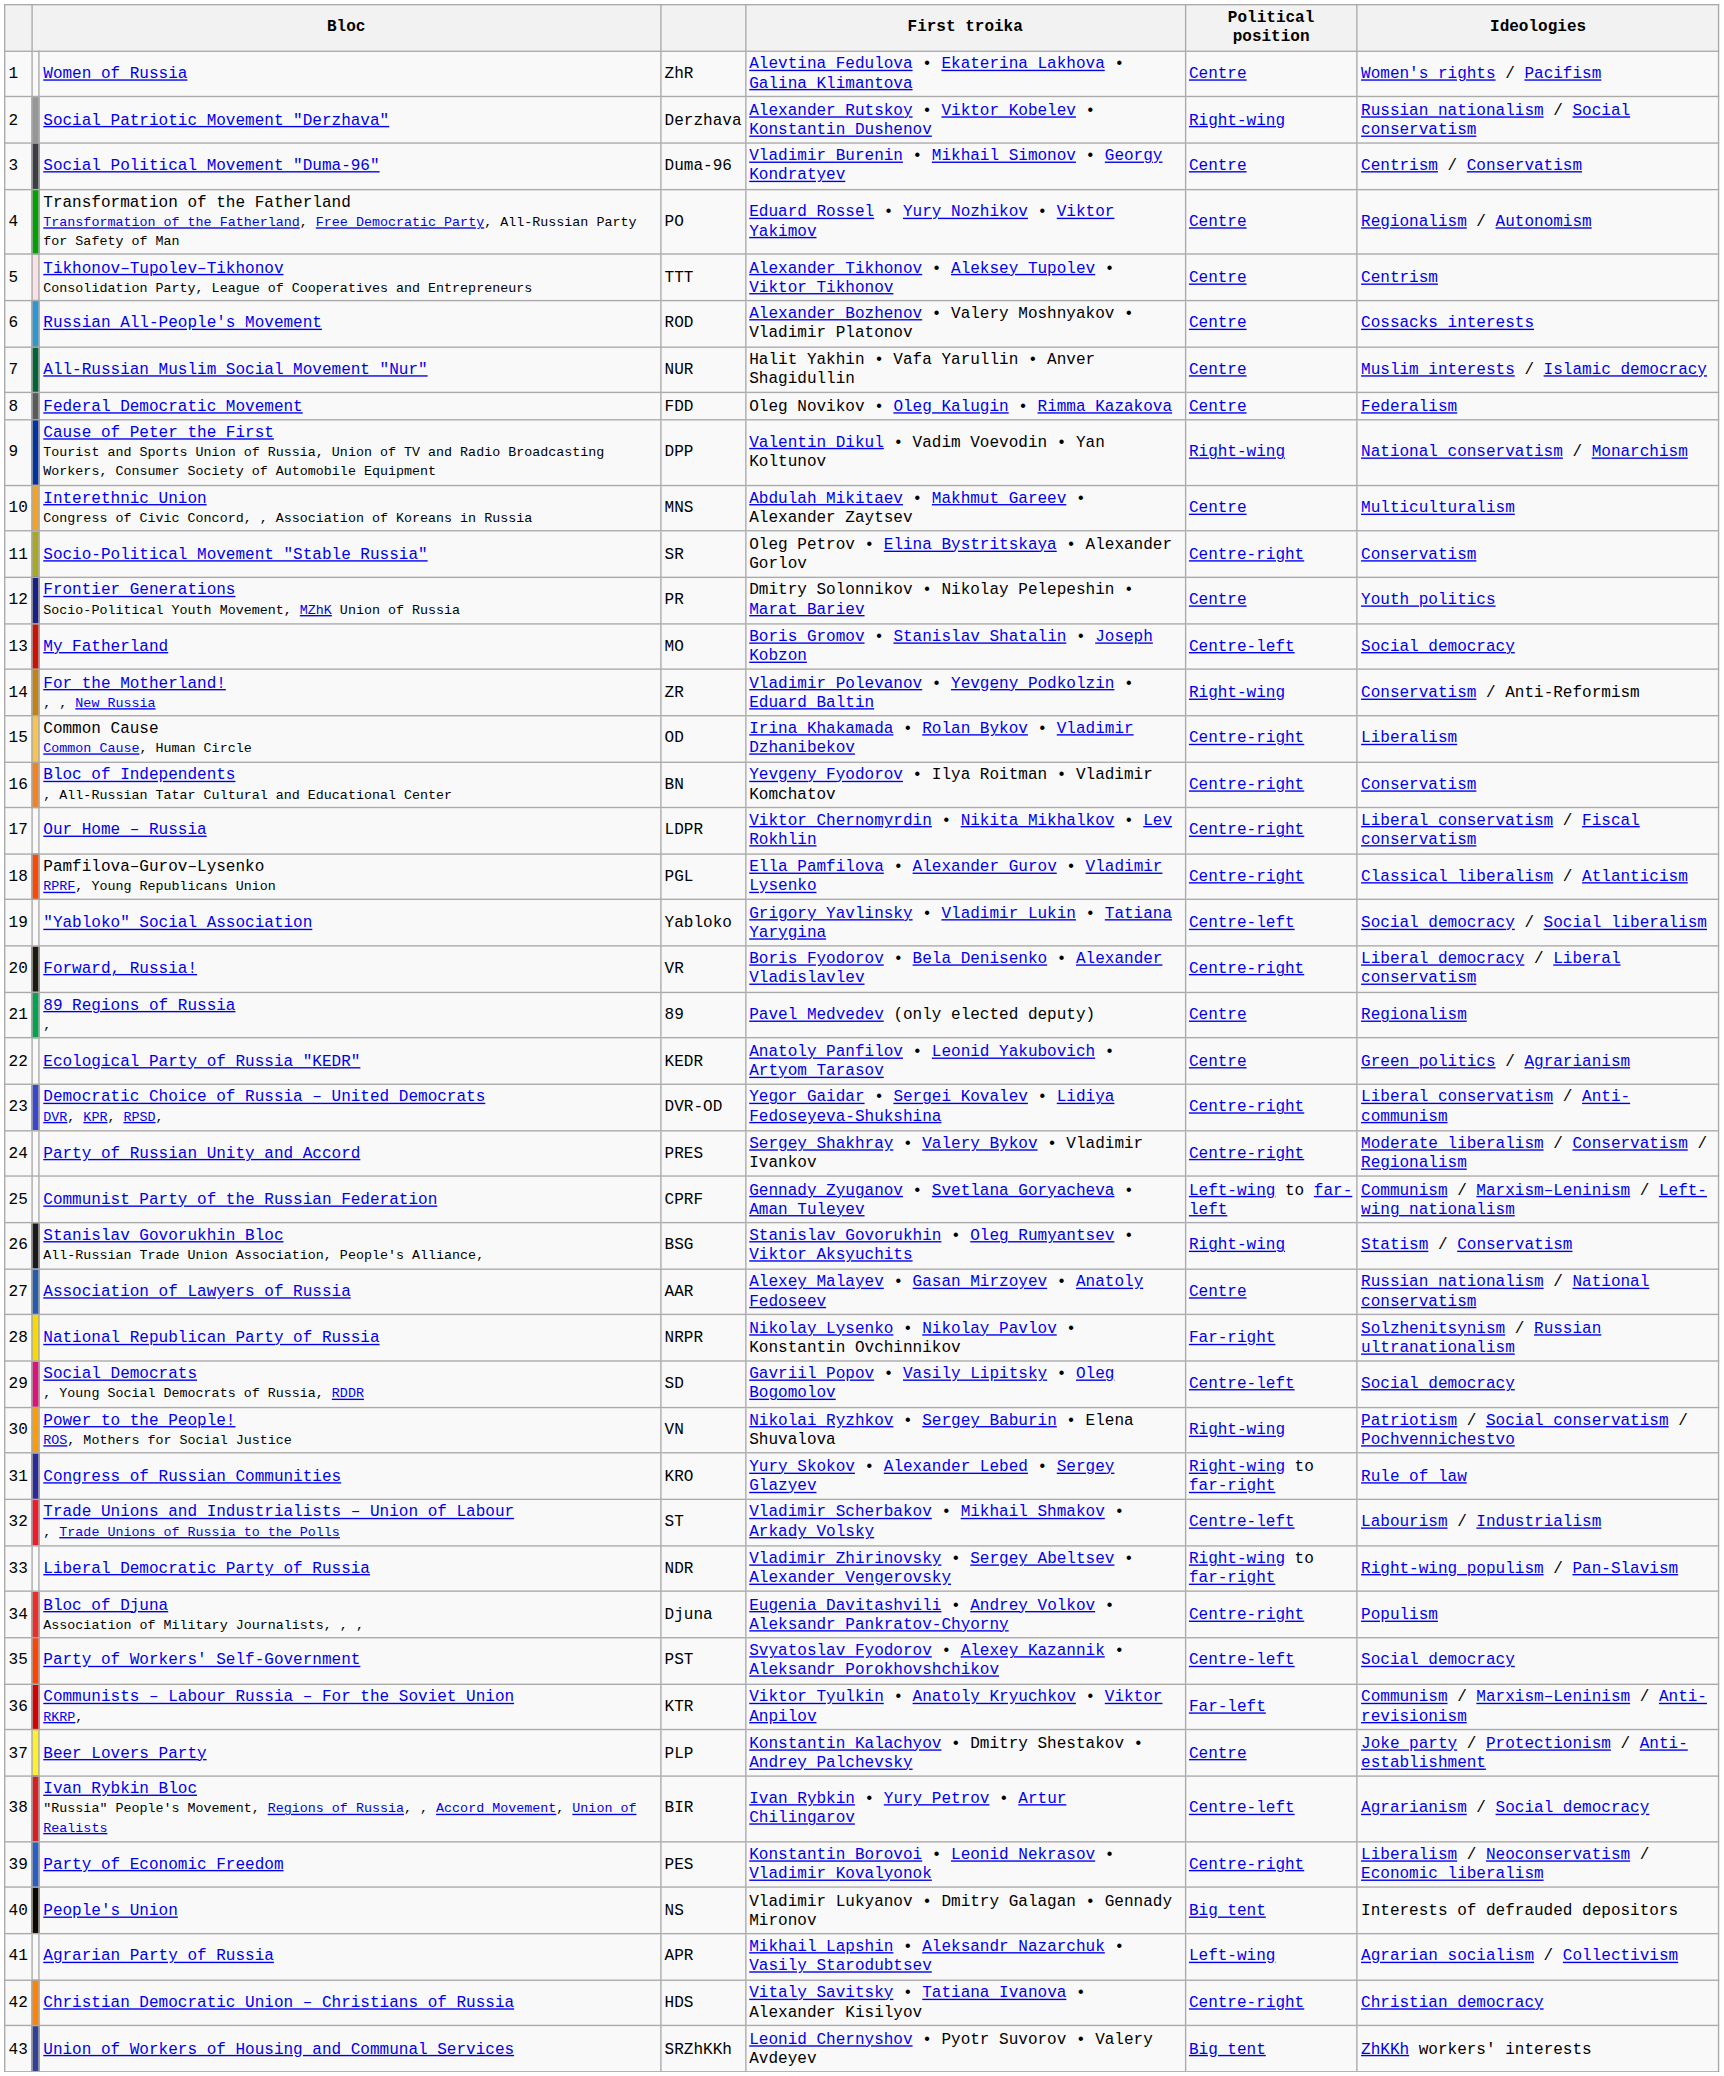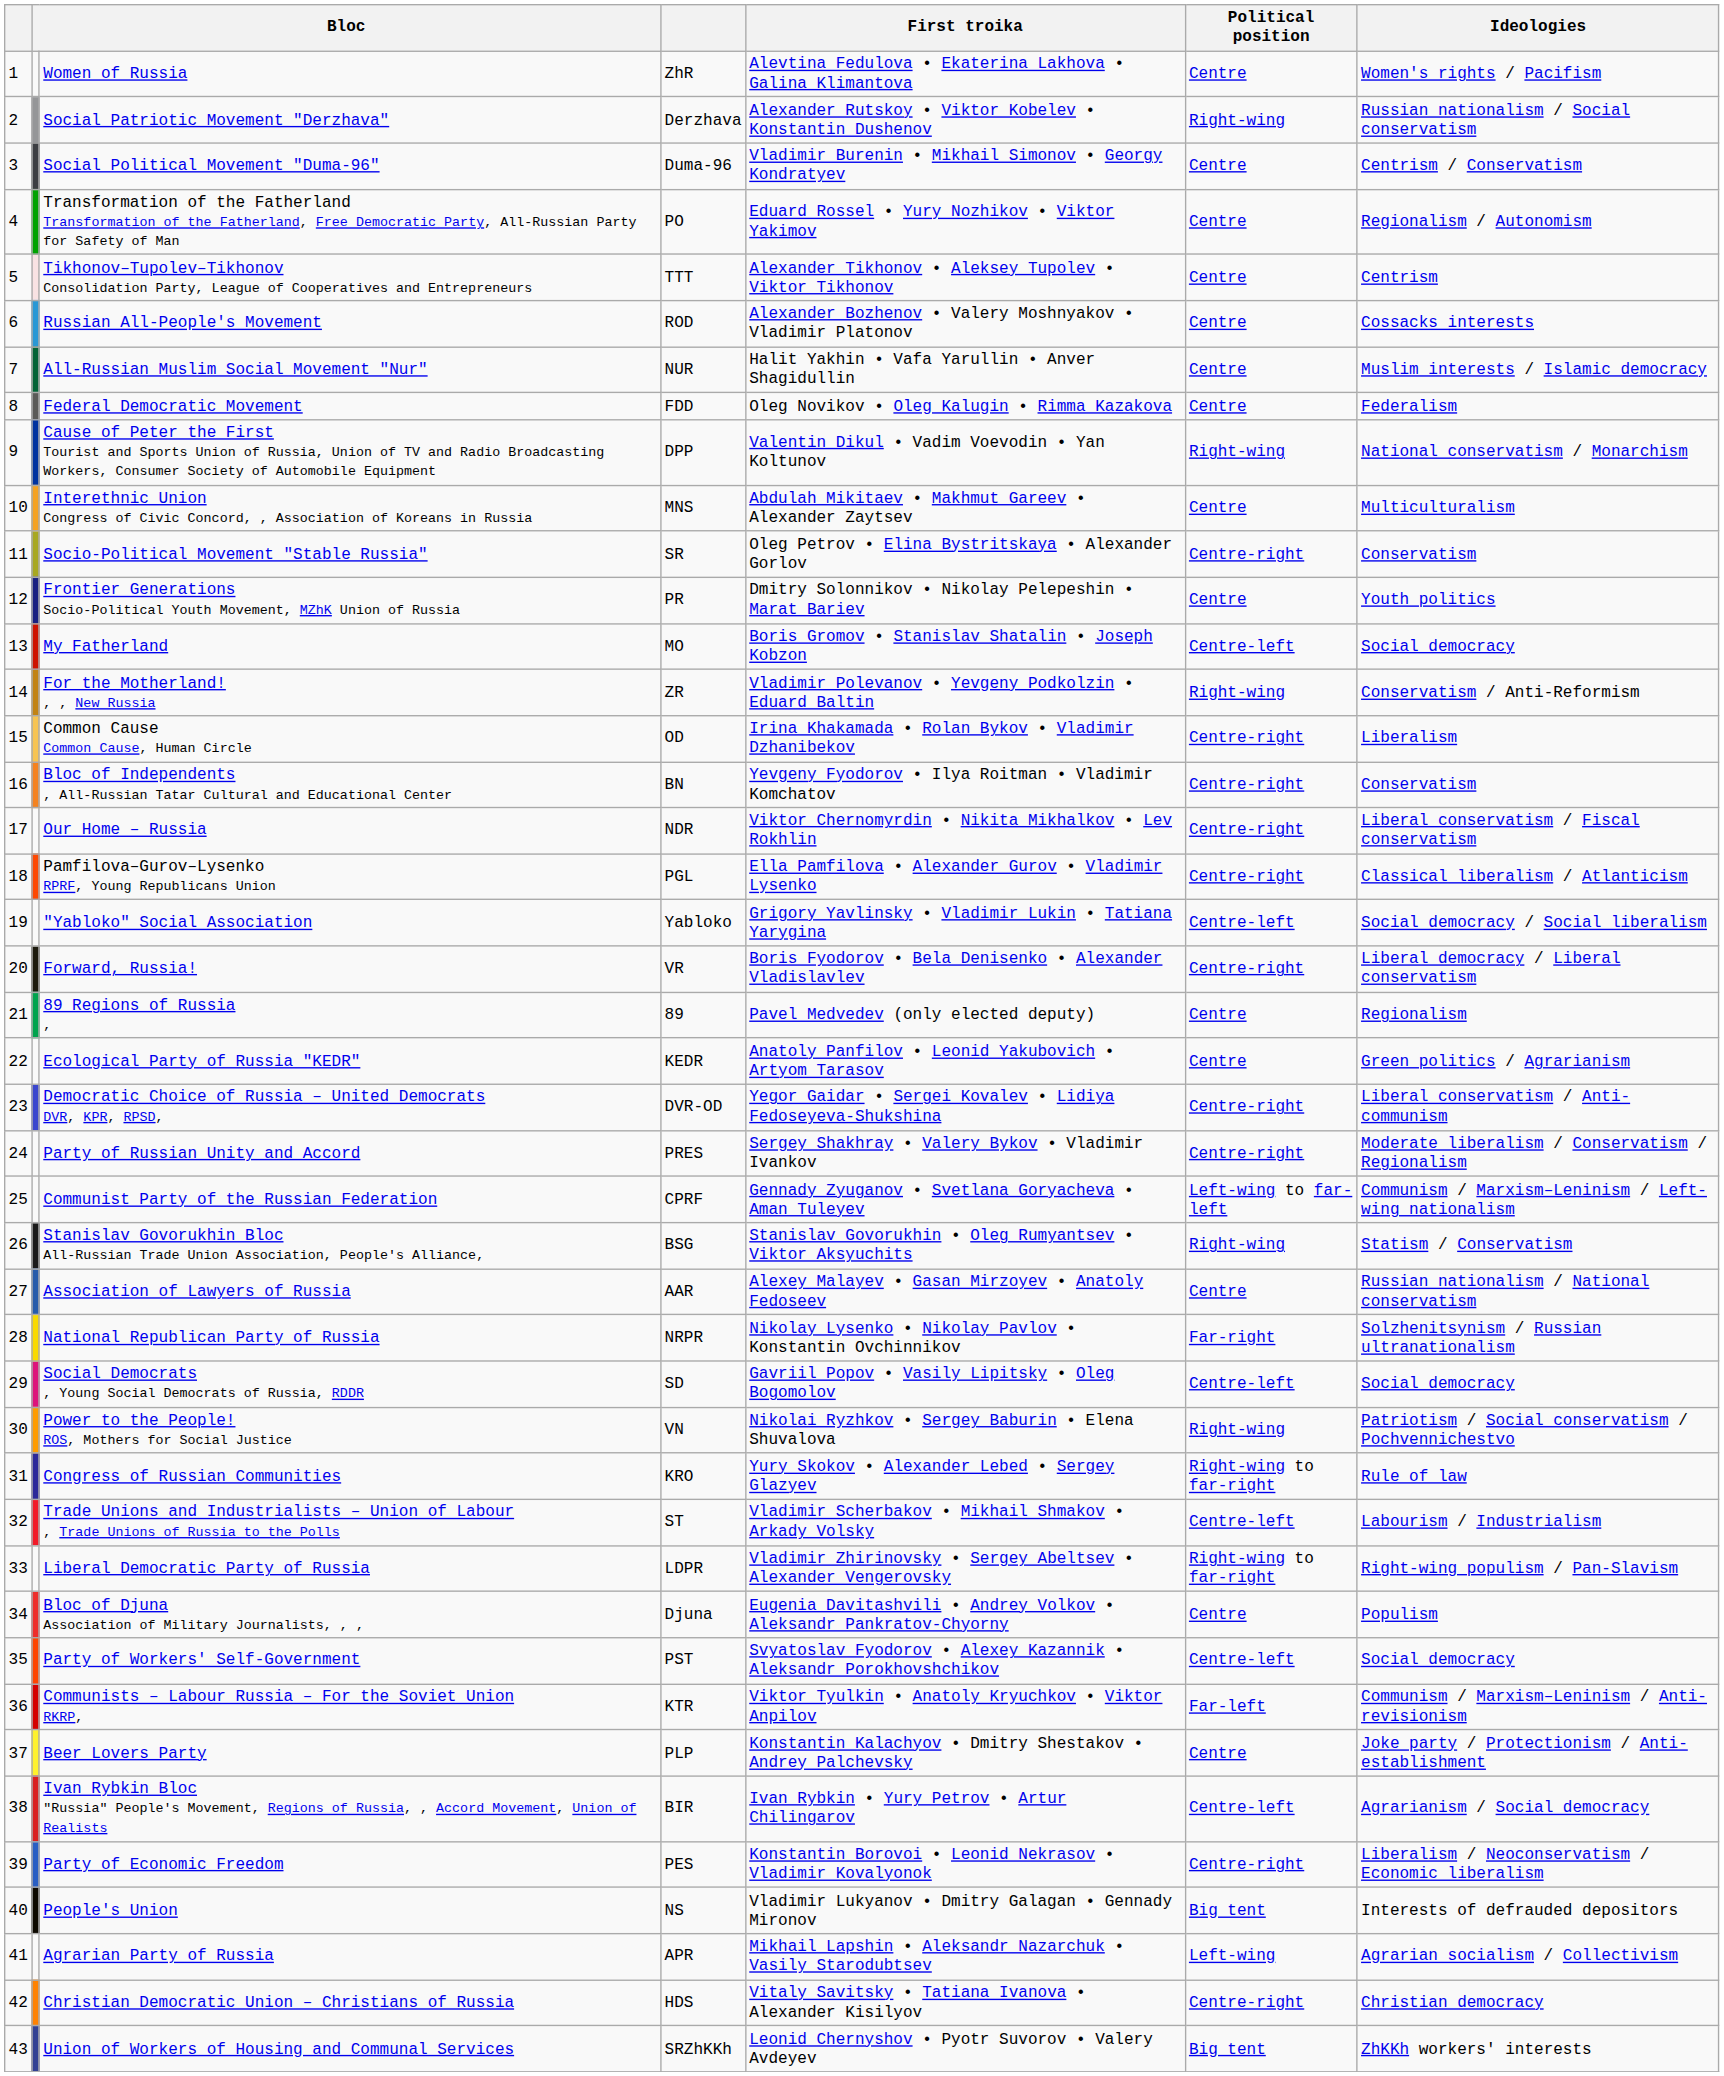(684, 830) LDPR -> (679, 830) NDR
(679, 1568) NDR -> (684, 1568) LDPR
(1247, 1614) Centre-right -> (1218, 1614) Centre
